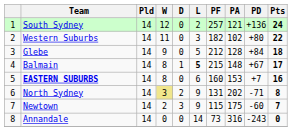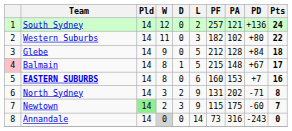(13, 65) no background -> (13, 65) pink background
(198, 65) bold -> (198, 65) normal
(164, 92) khaki background -> (164, 92) no background
(147, 106) no background -> (147, 106) lightgreen background
(164, 120) no background -> (164, 120) lightgrey background
